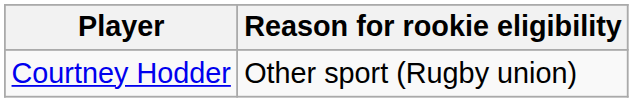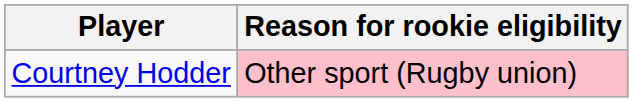(411, 73) no background -> (411, 73) pink background
